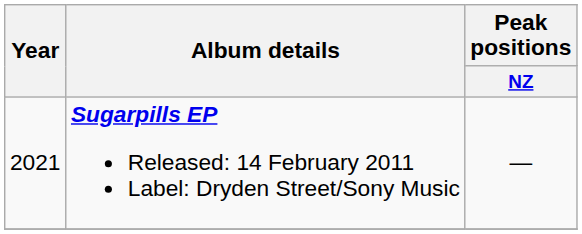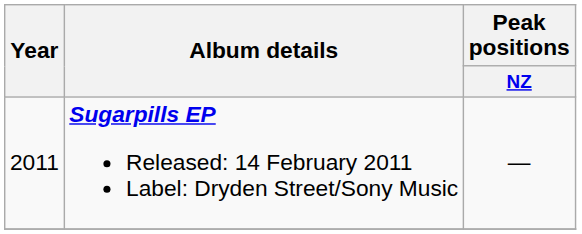(35, 162) 2021 -> (34, 162) 2011
